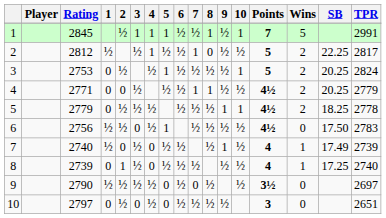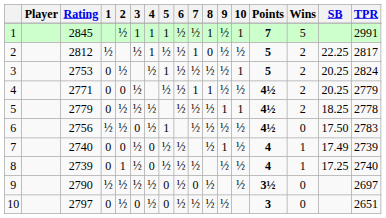(108, 147) ½ -> (108, 147) 0
